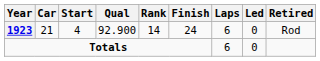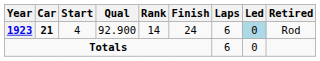(47, 30) normal -> (47, 30) bold
(254, 30) no background -> (254, 30) lightblue background
